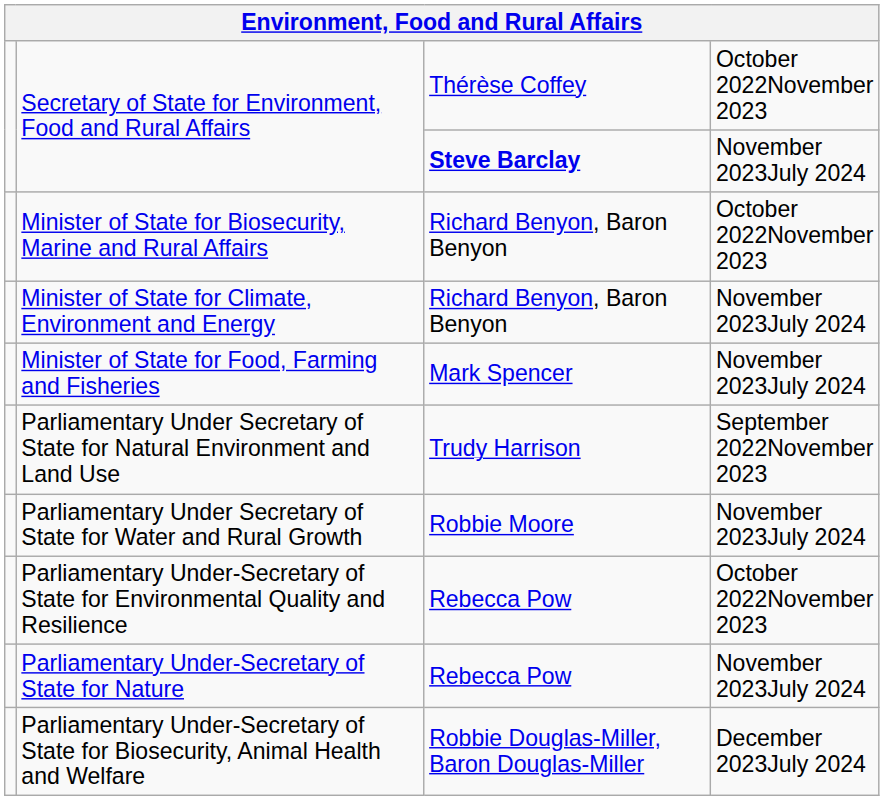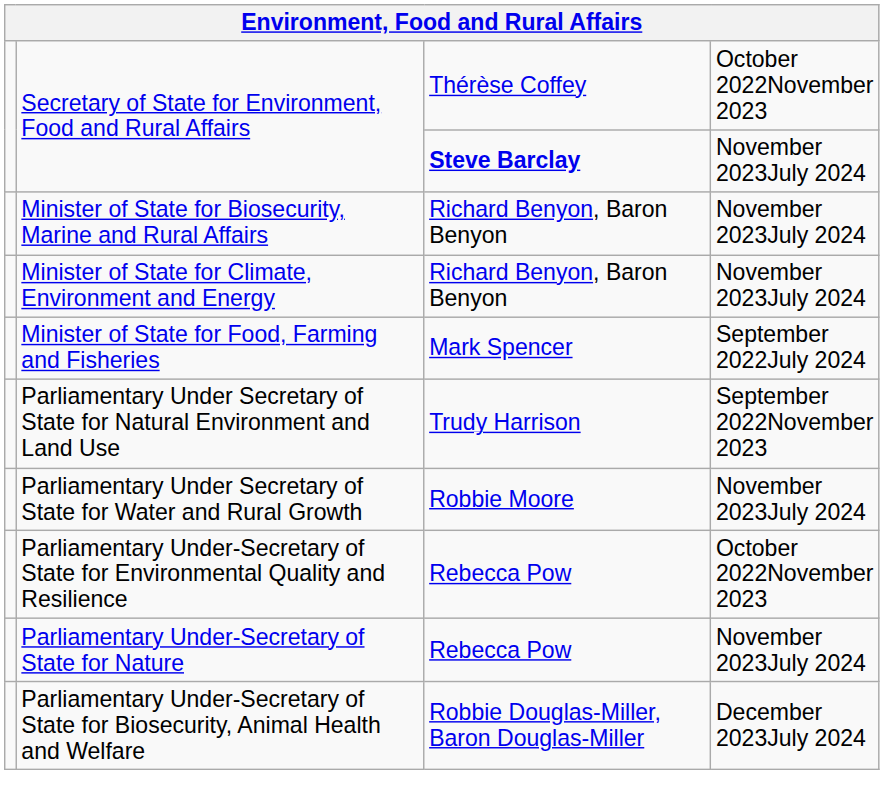(795, 236) October 2022November 2023 -> (791, 223) November 2023July 2024
(791, 373) November 2023July 2024 -> (791, 348) September 2022July 2024
